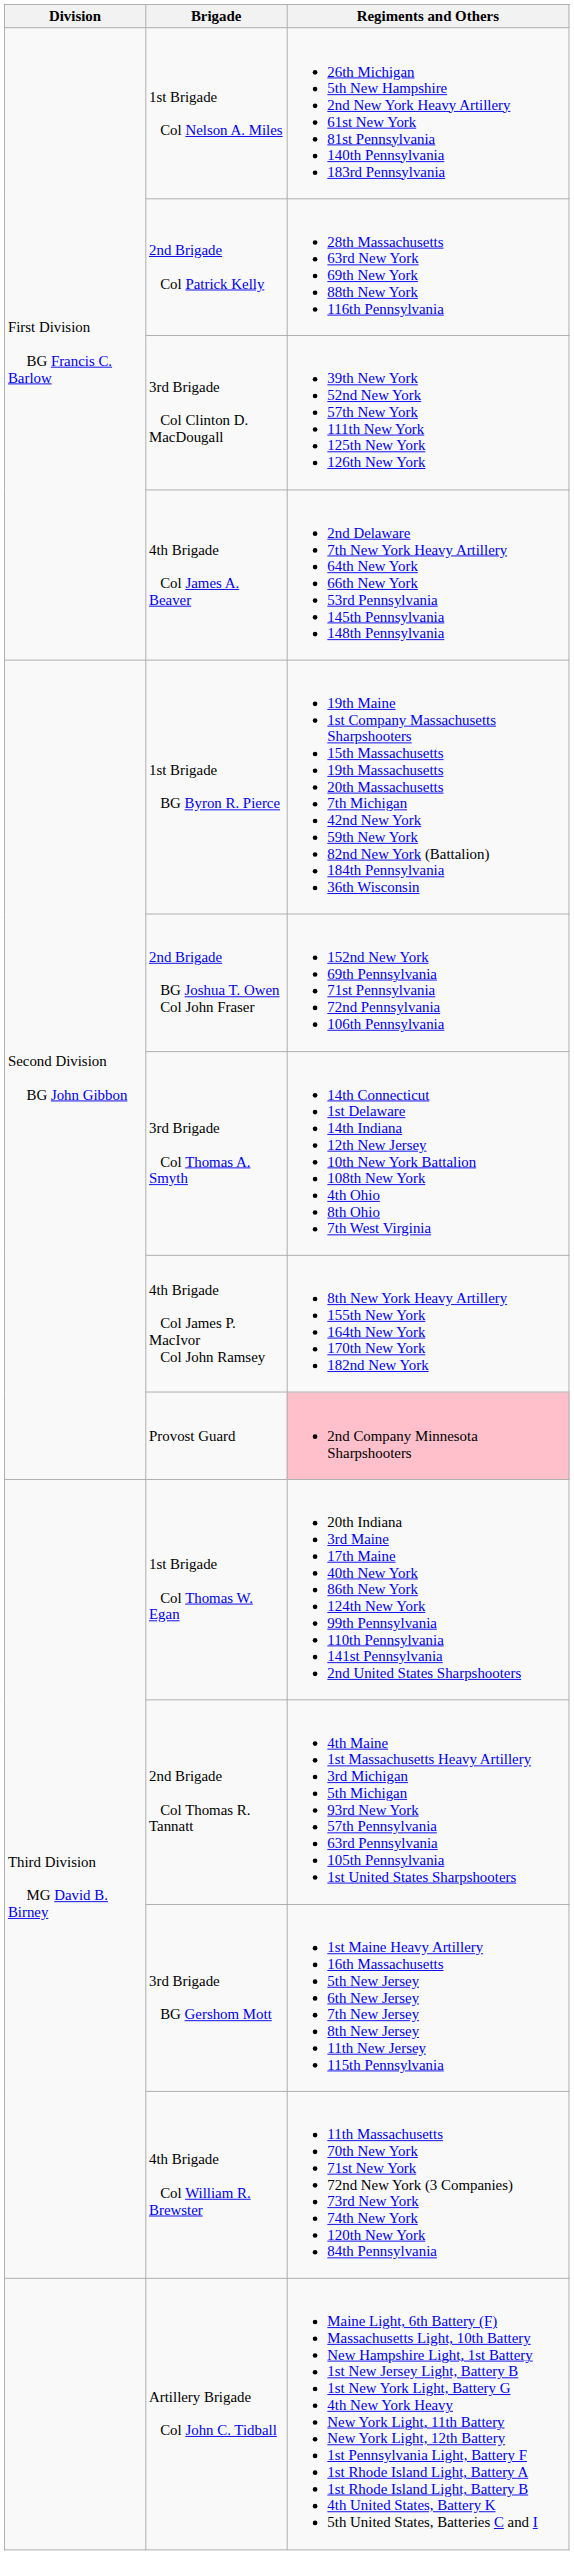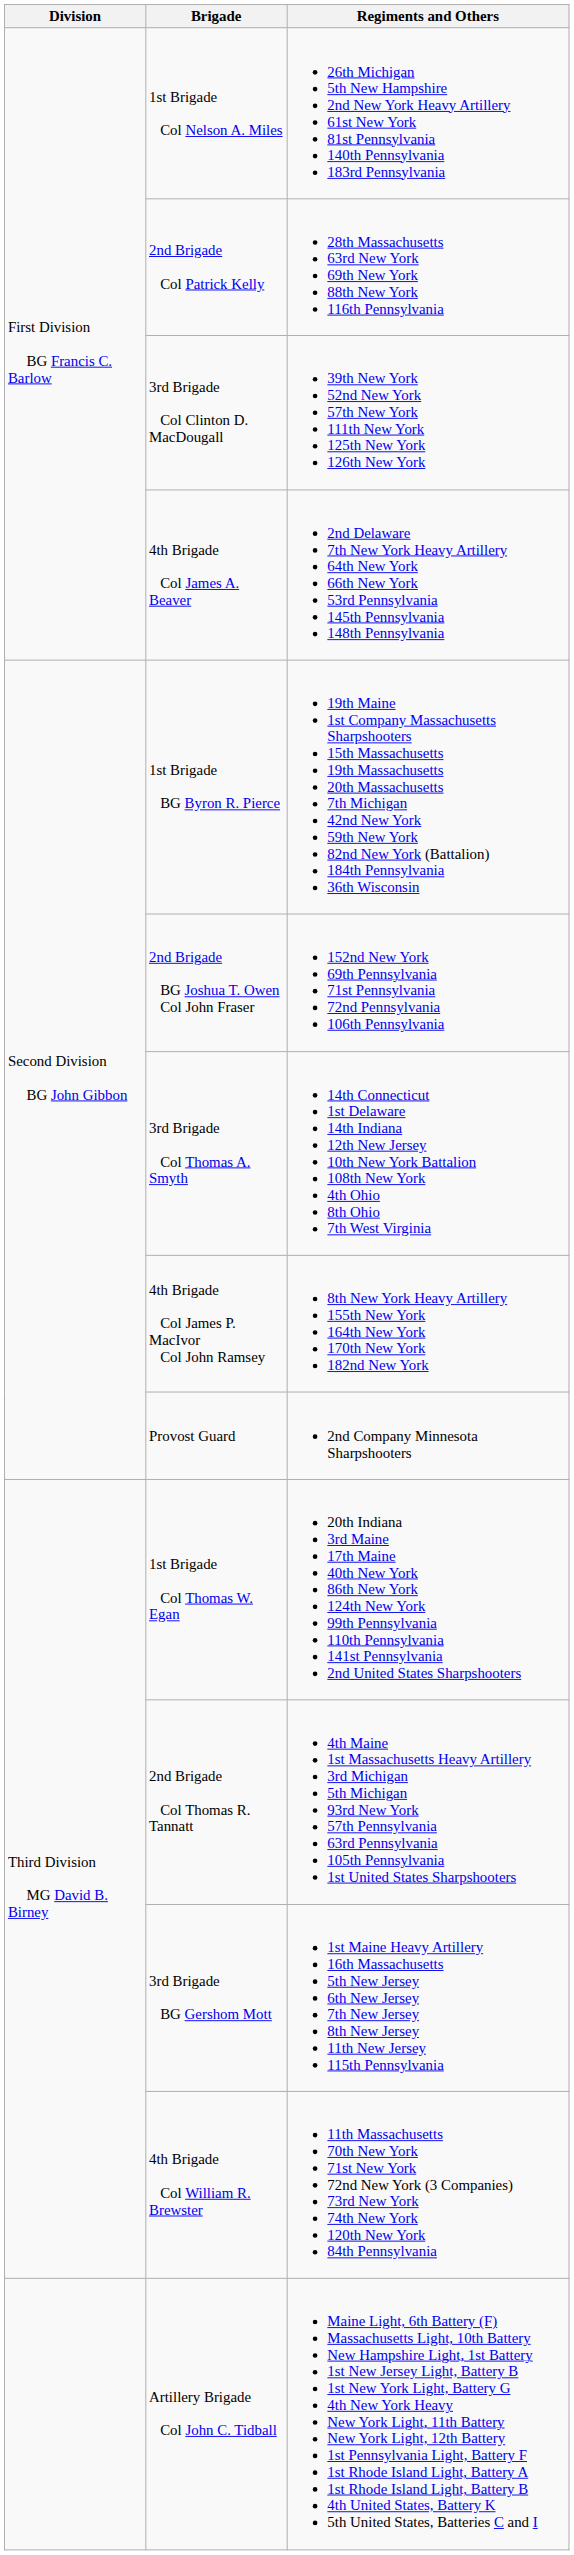(428, 1444) pink background -> (428, 1444) no background
